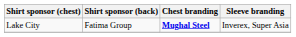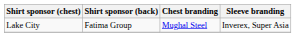(186, 24) bold -> (185, 24) normal
